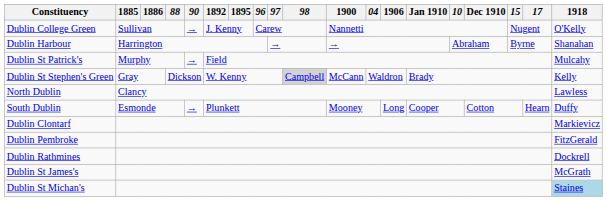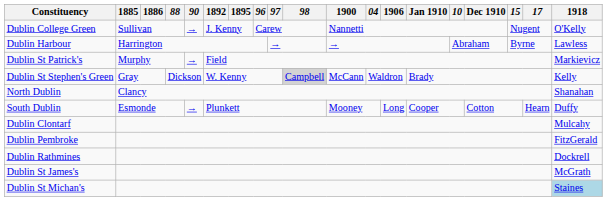(574, 44) Shanahan -> (571, 44) Lawless
(572, 60) Mulcahy -> (577, 60) Markievicz
(571, 92) Lawless -> (574, 92) Shanahan
(577, 124) Markievicz -> (572, 124) Mulcahy
